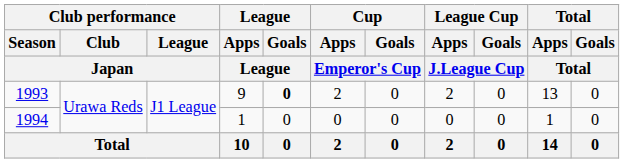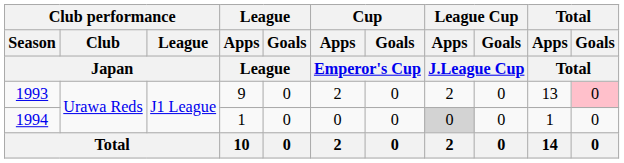(287, 94) bold -> (287, 94) normal
(595, 94) no background -> (595, 94) pink background
(449, 119) no background -> (449, 119) lightgrey background
